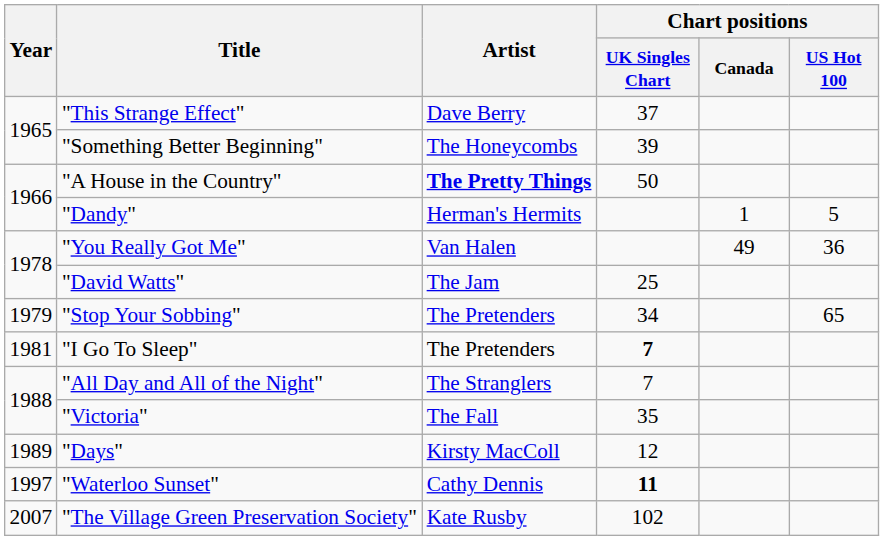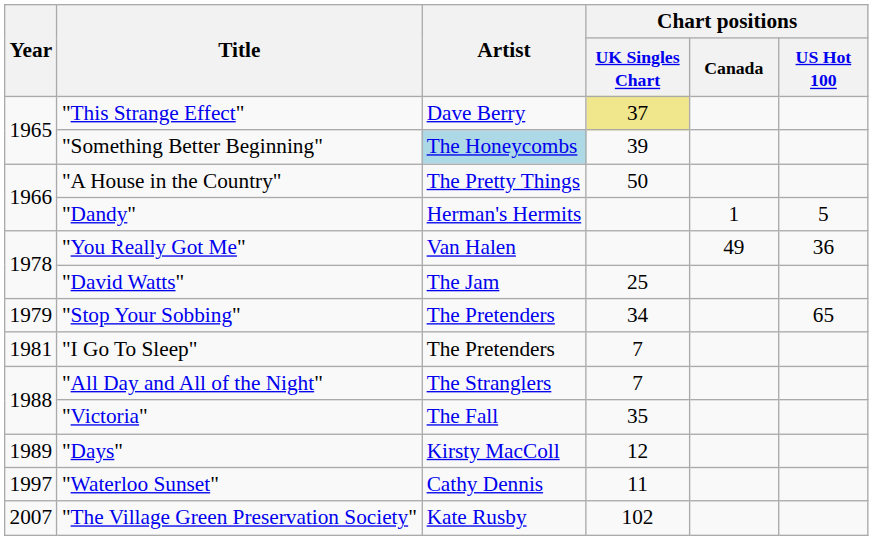(648, 112) no background -> (638, 112) khaki background
(502, 146) no background -> (502, 146) lightblue background
(509, 180) bold -> (503, 180) normal
(648, 349) bold -> (638, 349) normal
(648, 484) bold -> (638, 484) normal
